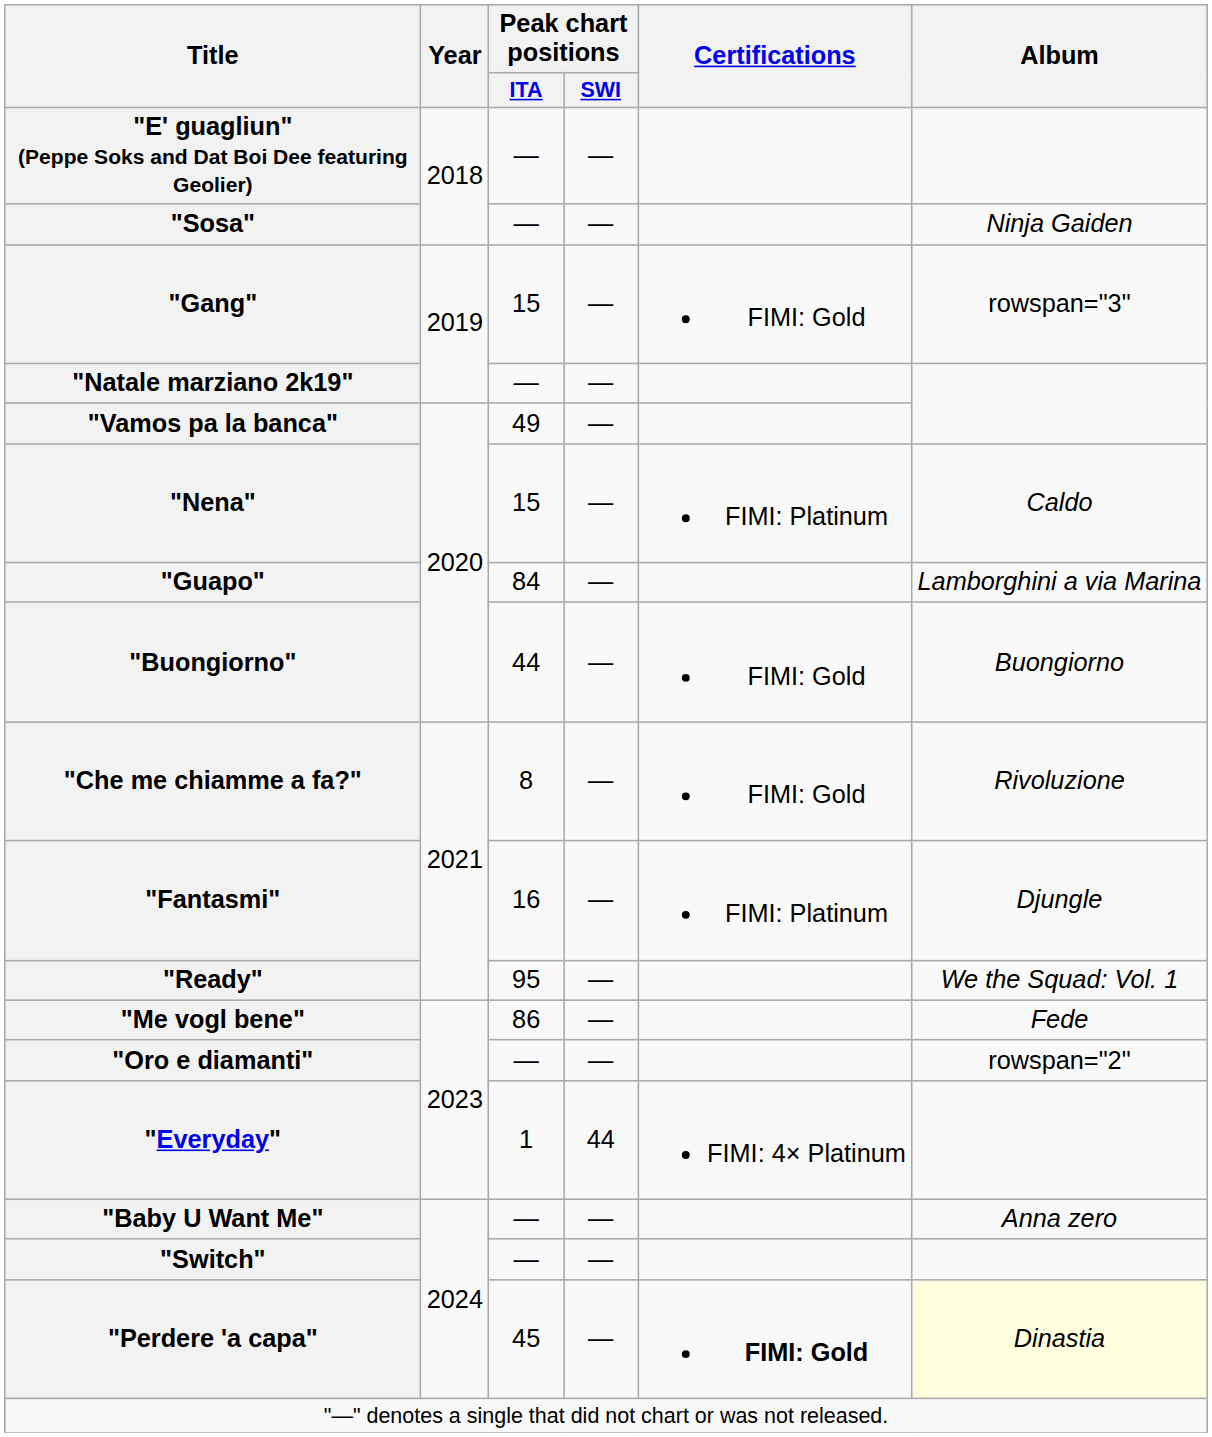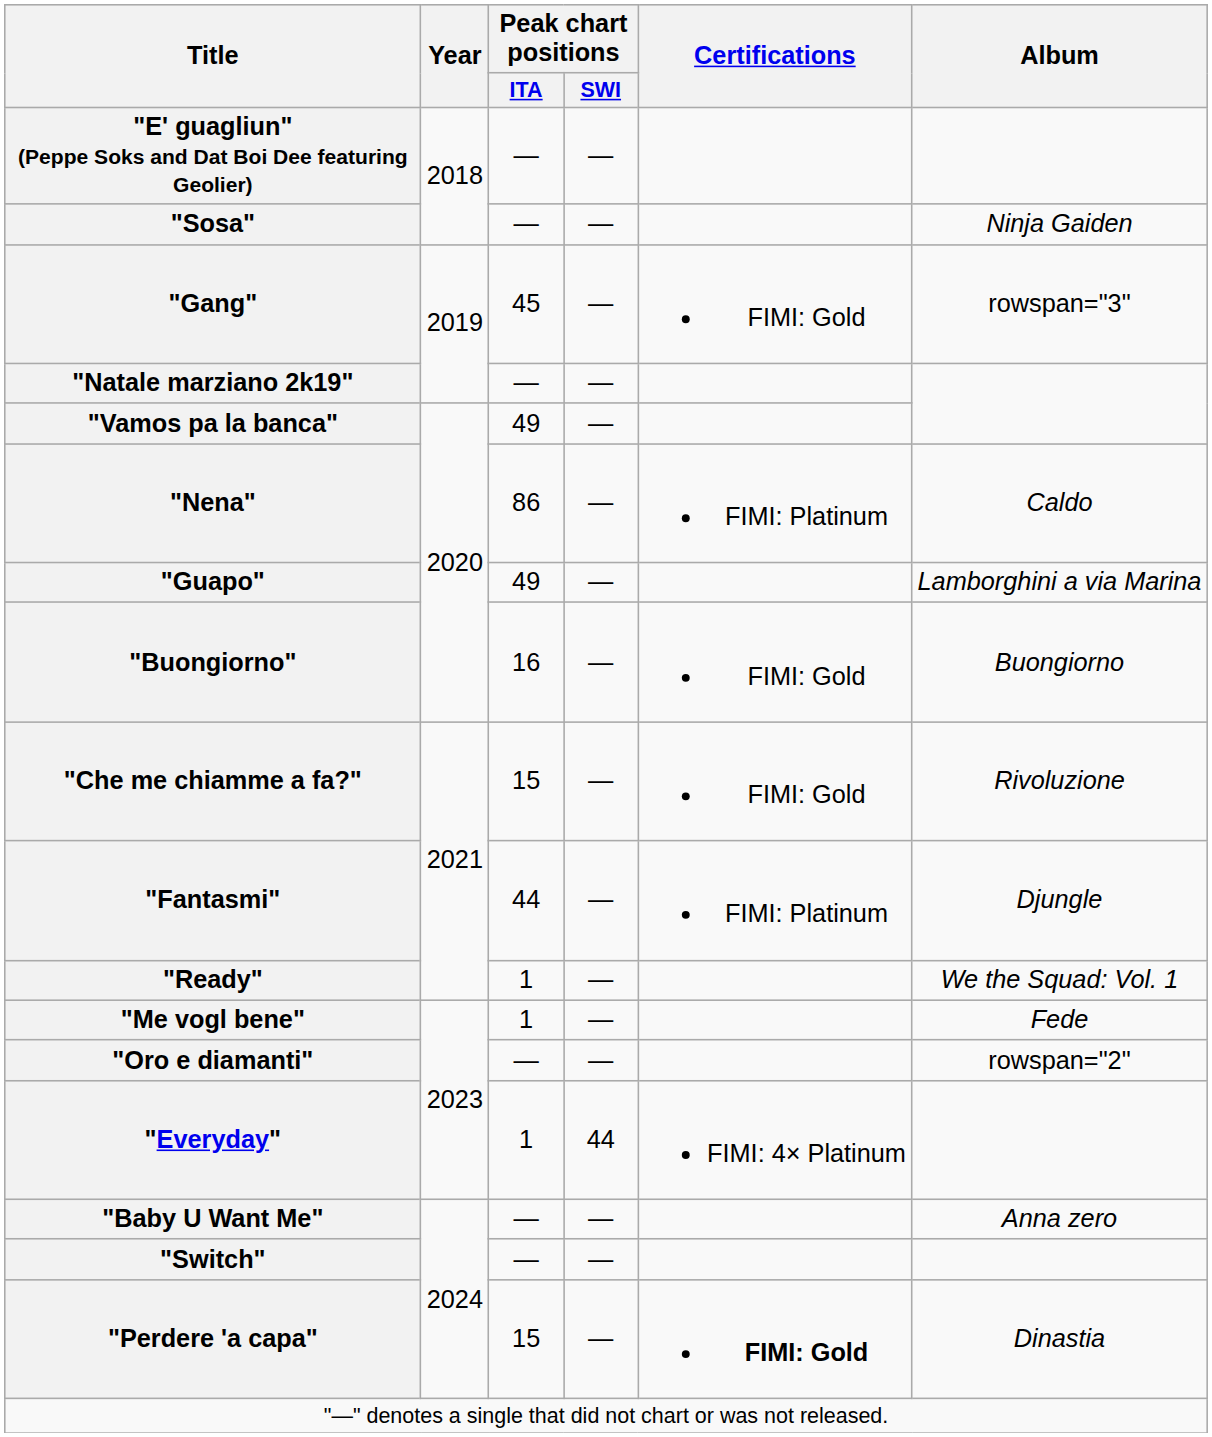(526, 303) 15 -> (526, 303) 45
(526, 502) 15 -> (526, 502) 86
(526, 582) 84 -> (526, 582) 49
(526, 661) 44 -> (526, 661) 16
(526, 781) 8 -> (526, 781) 15
(526, 900) 16 -> (526, 900) 44
(526, 979) 95 -> (526, 979) 1
(526, 1019) 86 -> (526, 1019) 1
(526, 1338) 45 -> (526, 1338) 15
(1059, 1338) lightyellow background -> (1059, 1338) no background
